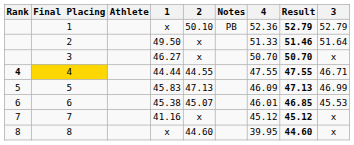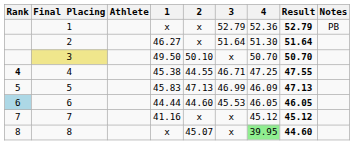columns swapped: (333, 12) <-> (231, 12)
(199, 27) 50.10 -> (199, 27) x
(167, 42) 49.50 -> (167, 42) 46.27
(264, 42) 51.33 -> (264, 42) 51.30
(299, 42) 51.46 -> (299, 42) 51.64
(69, 57) no background -> (69, 57) khaki background
(167, 57) 46.27 -> (167, 57) 49.50
(199, 57) x -> (199, 57) 50.10
(69, 72) gold background -> (69, 72) no background
(167, 72) 44.44 -> (167, 72) 45.38
(264, 72) 47.55 -> (264, 72) 47.25
(18, 102) no background -> (18, 102) lightblue background
(167, 102) 45.38 -> (167, 102) 44.44
(199, 102) 45.07 -> (199, 102) 44.60
(264, 102) 46.01 -> (264, 102) 46.05
(299, 102) 46.85 -> (299, 102) 46.05
(199, 132) 44.60 -> (199, 132) 45.07
(264, 132) no background -> (264, 132) lightgreen background
